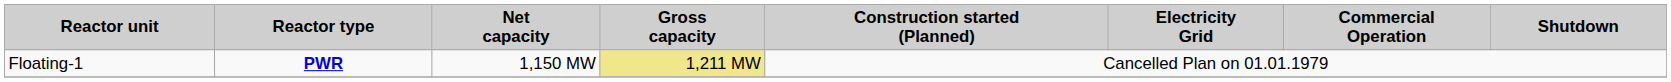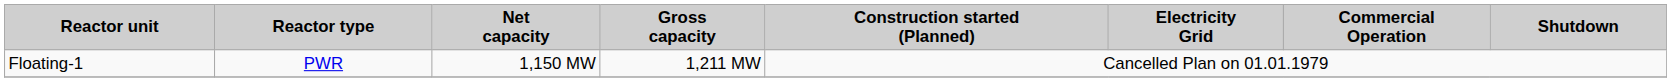(323, 63) bold -> (323, 63) normal
(723, 63) khaki background -> (723, 63) no background
